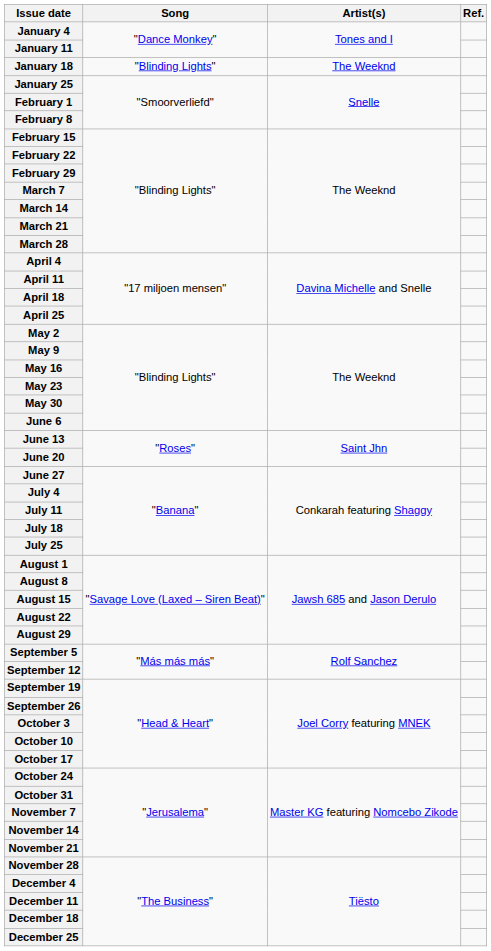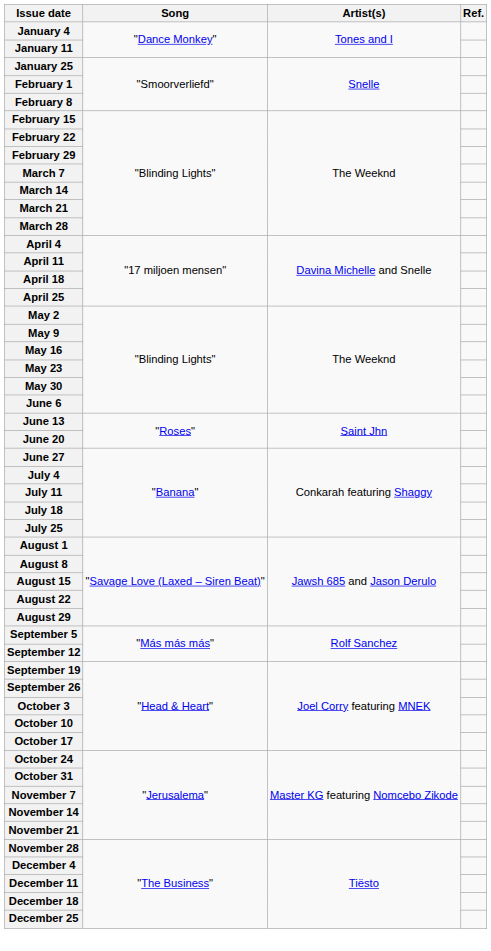- row: (44, 66)
